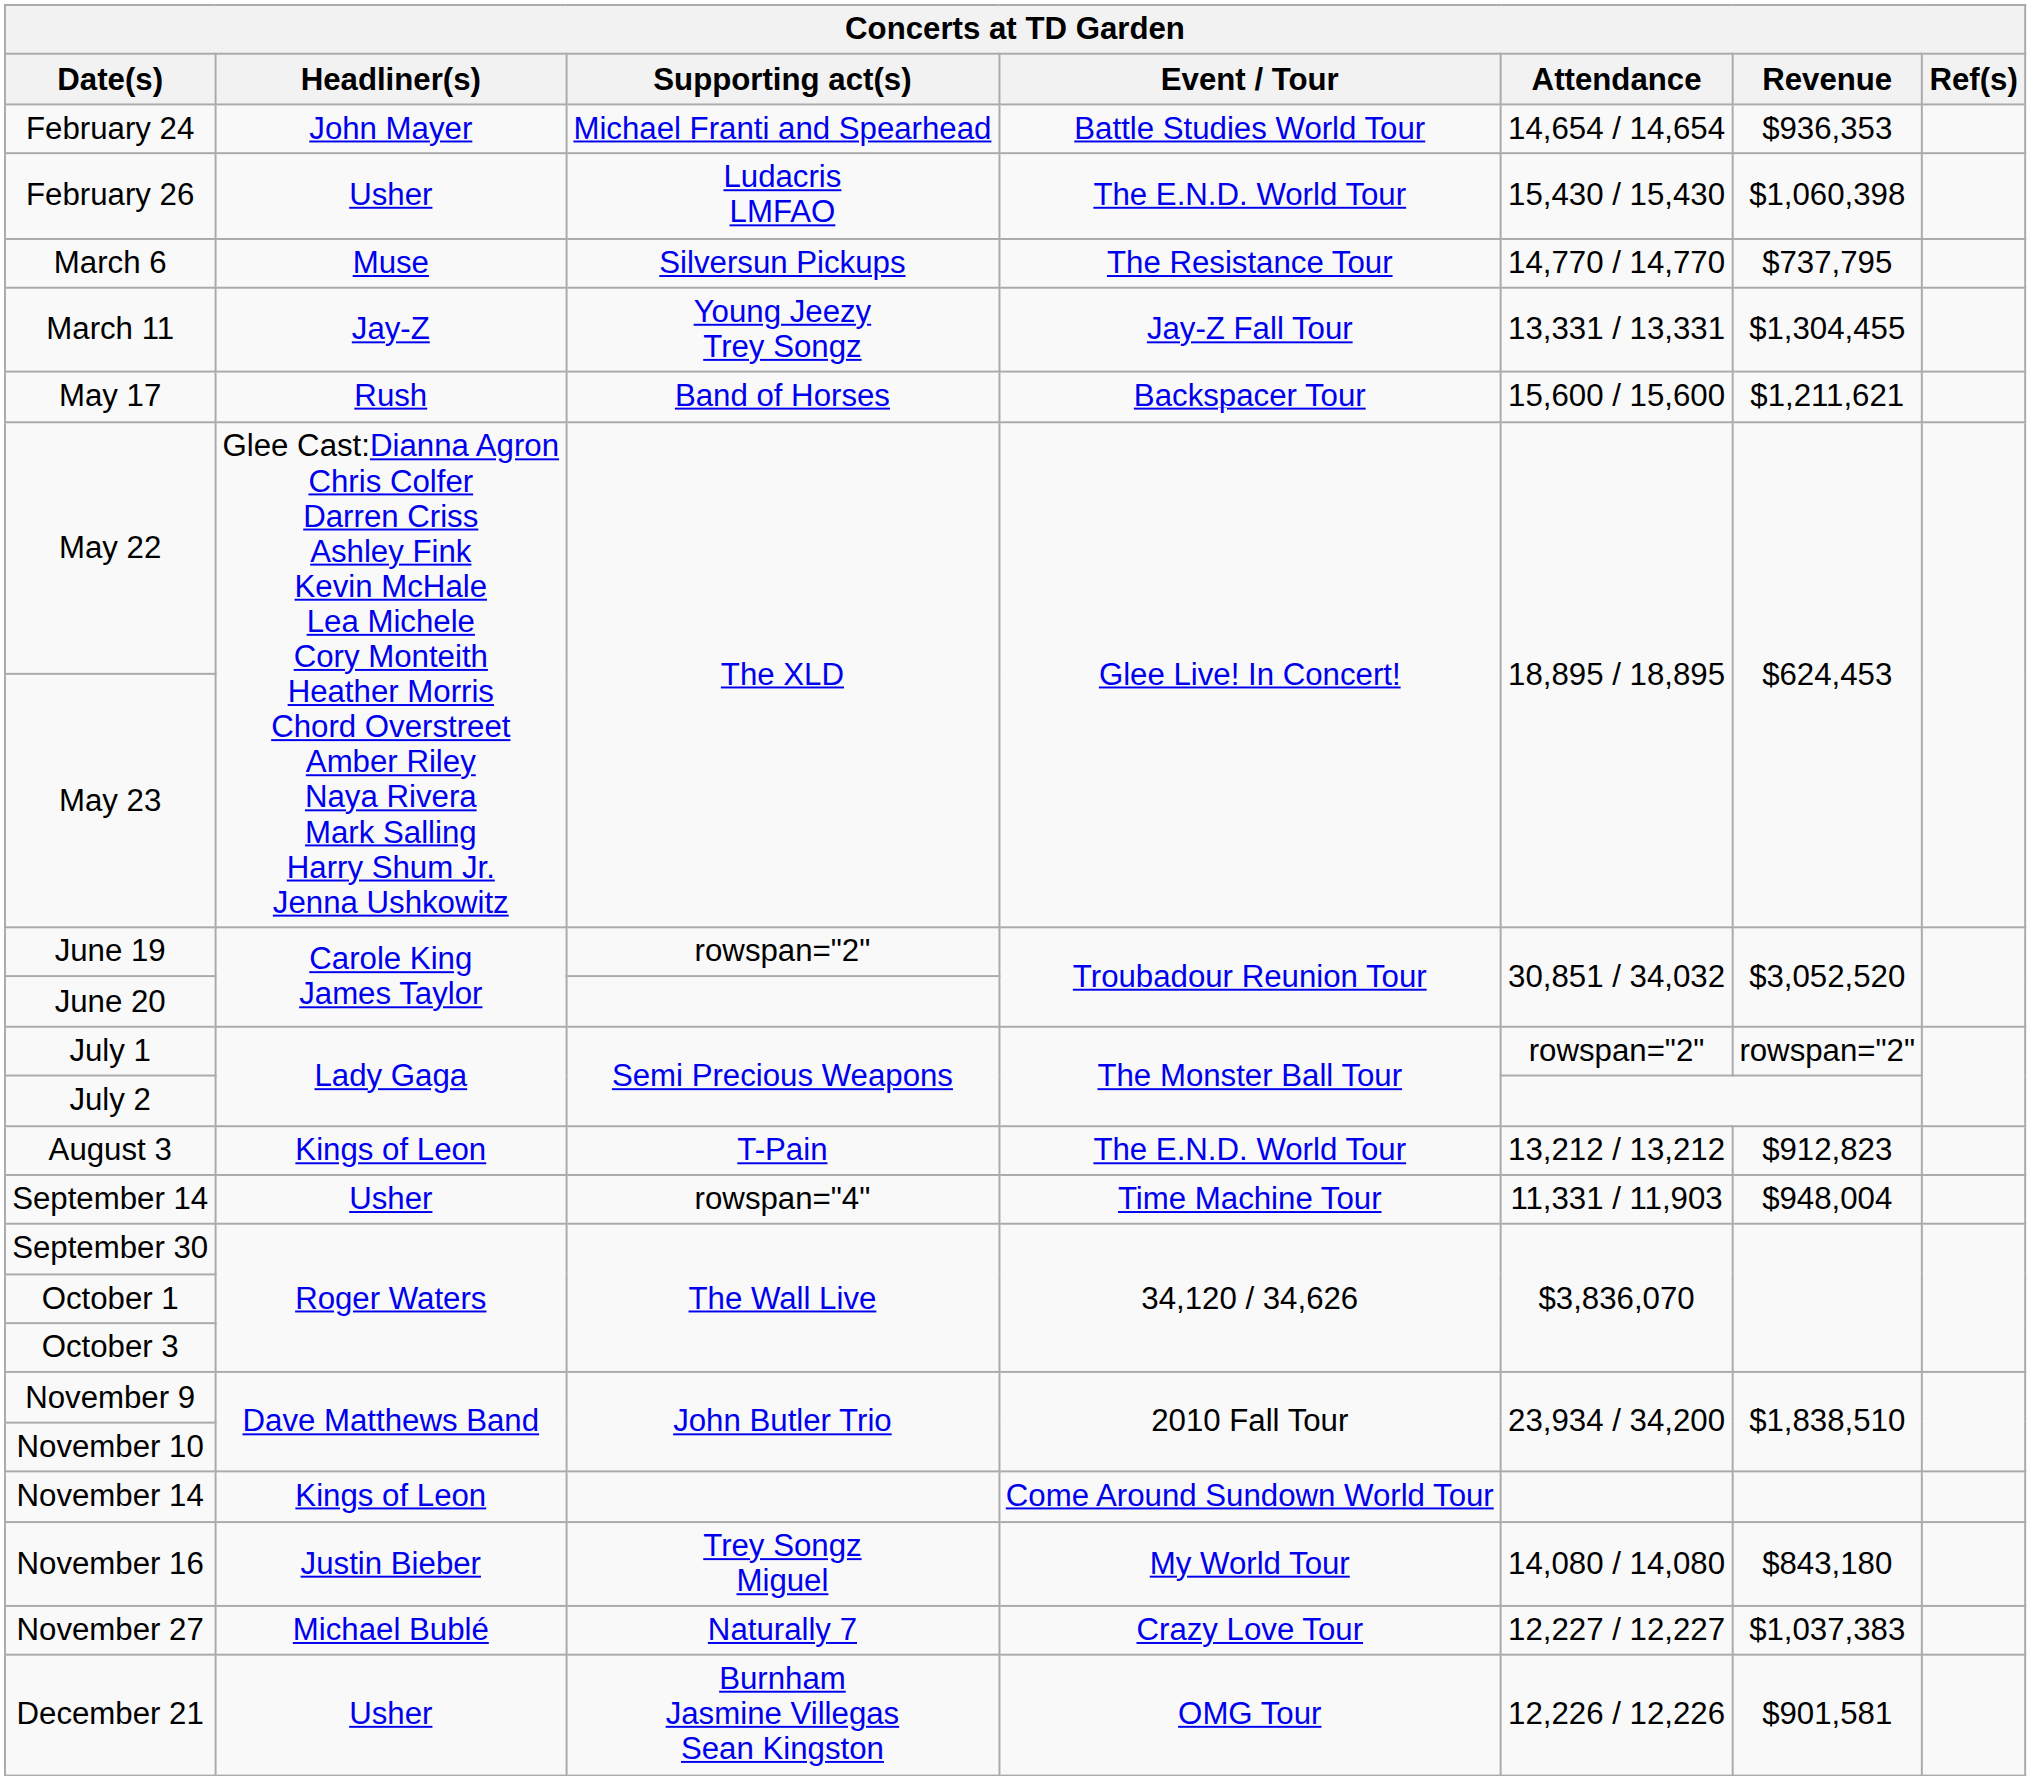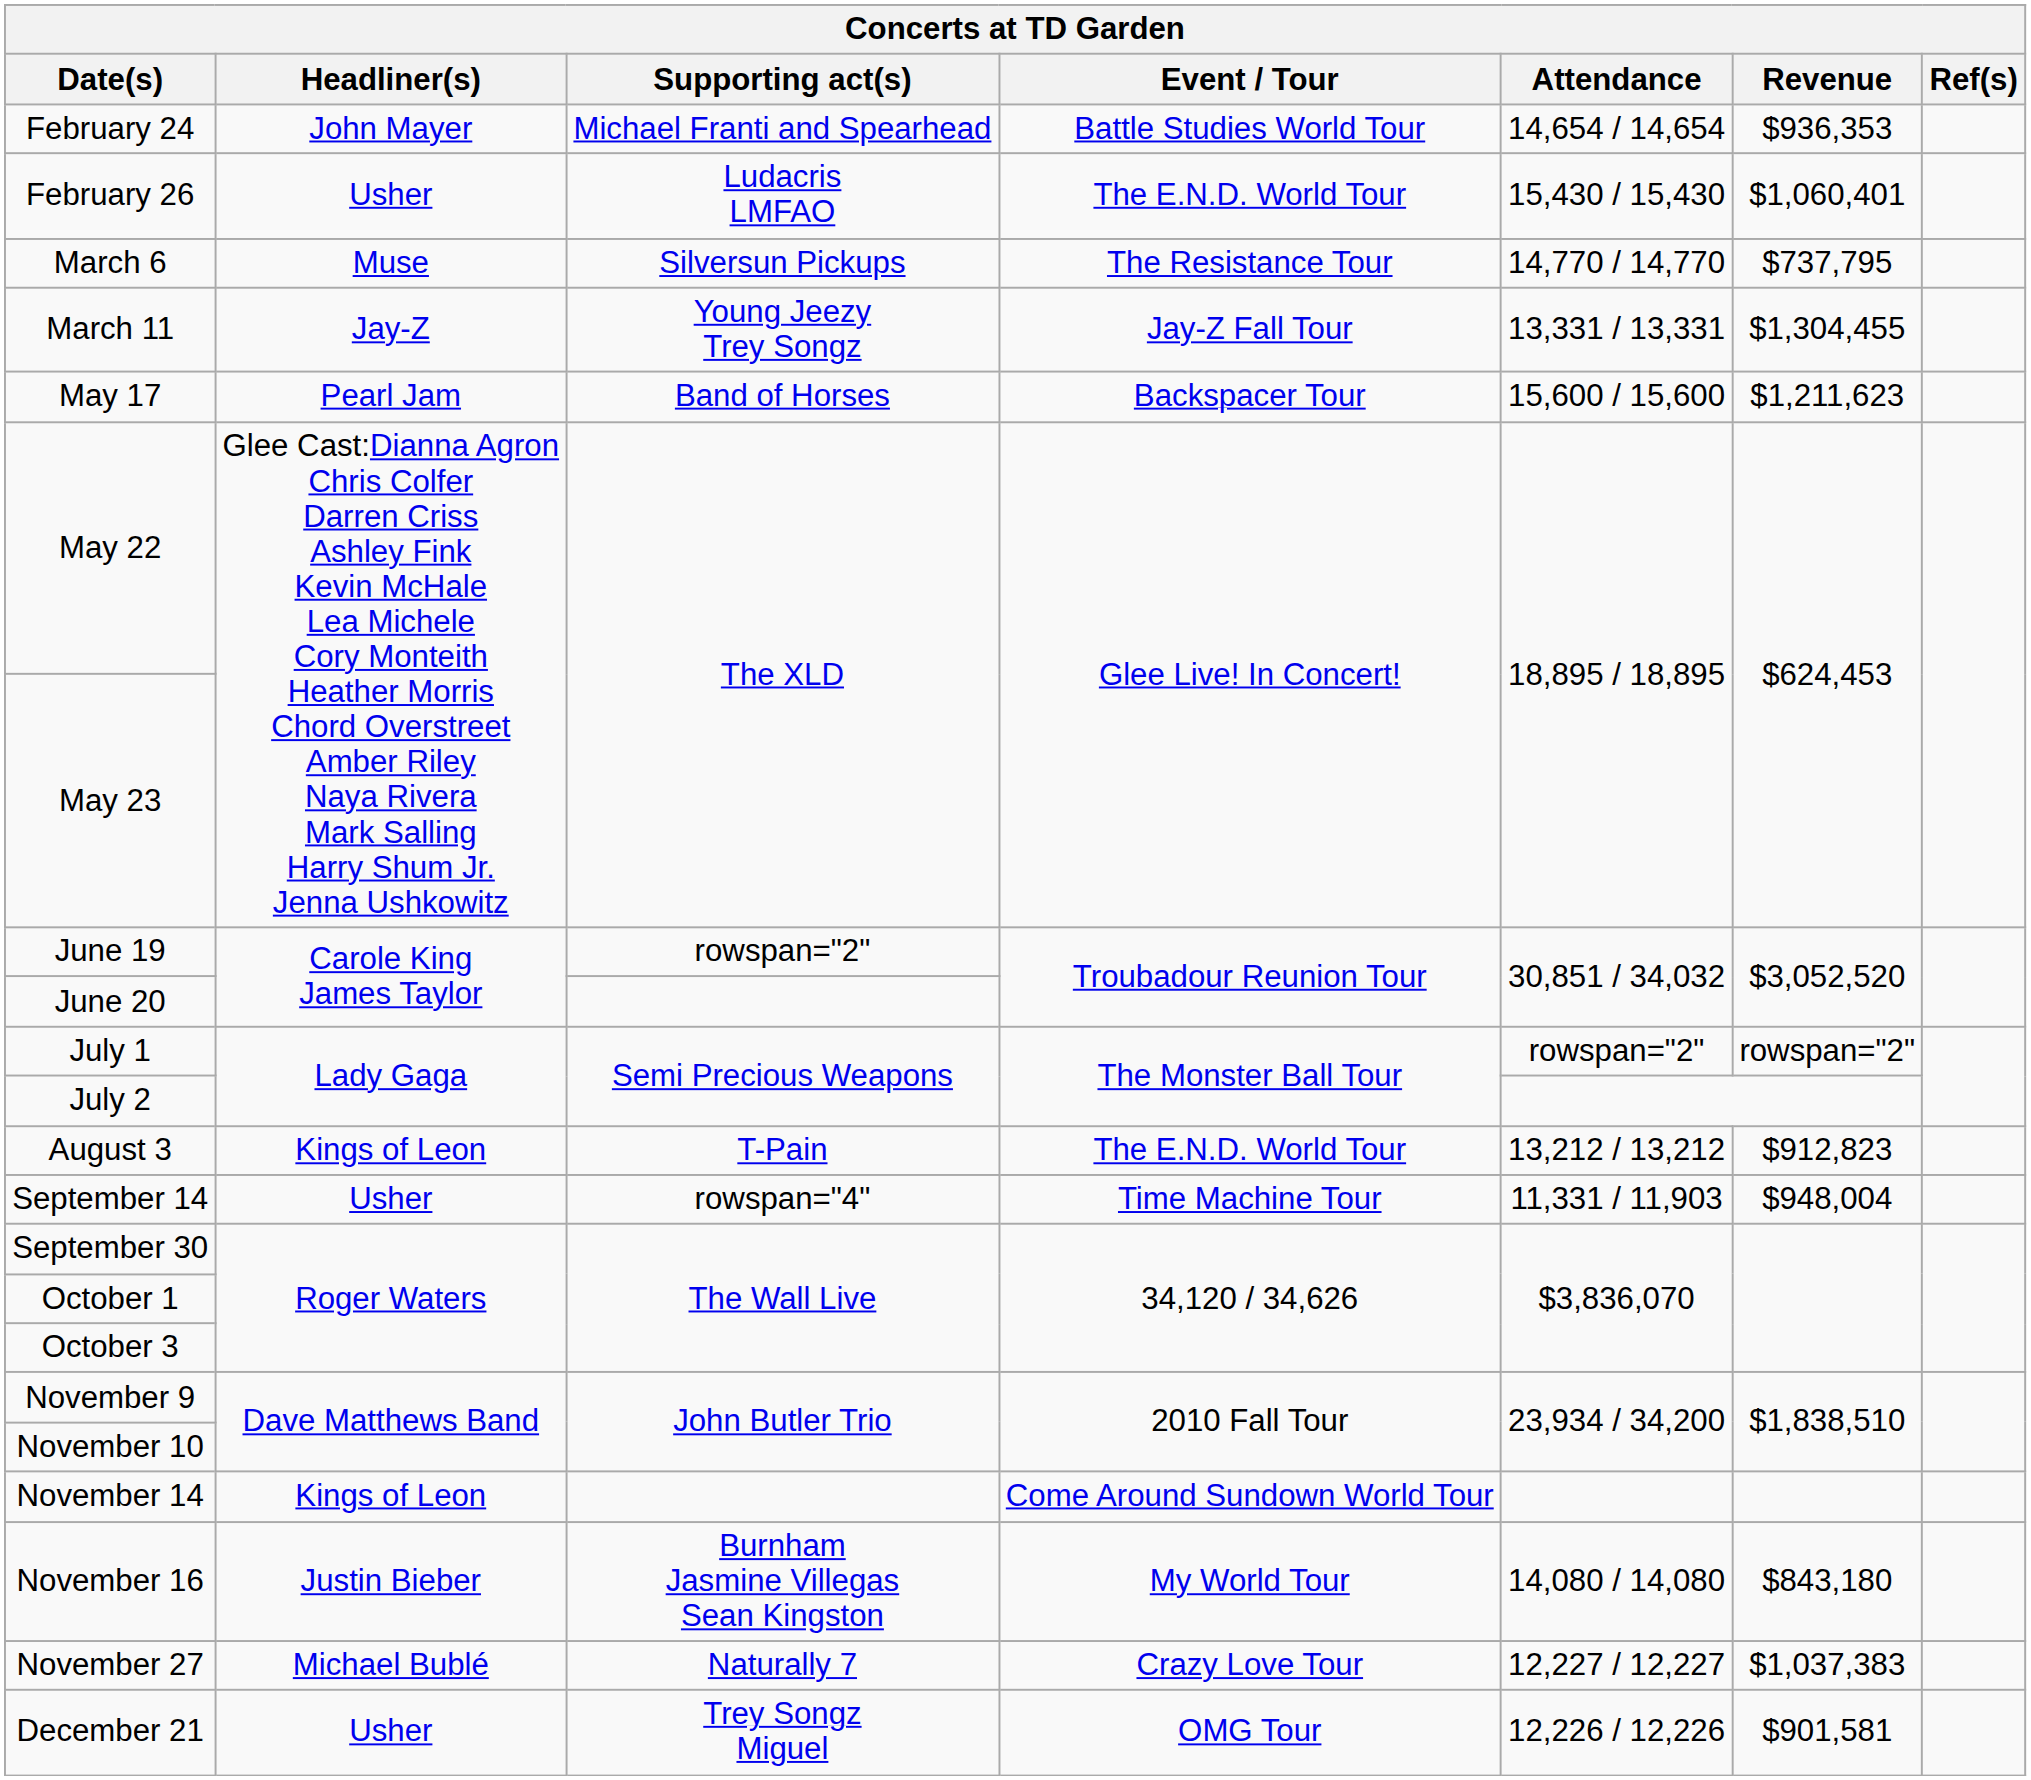(1827, 195) $1,060,398 -> (1827, 195) $1,060,401
(391, 396) Rush -> (391, 396) Pearl Jam
(1827, 396) $1,211,621 -> (1827, 396) $1,211,623
(782, 1562) Trey Songz Miguel -> (782, 1580) Burnham Jasmine Villegas Sean Kingston
(782, 1714) Burnham Jasmine Villegas Sean Kingston -> (782, 1732) Trey Songz Miguel
